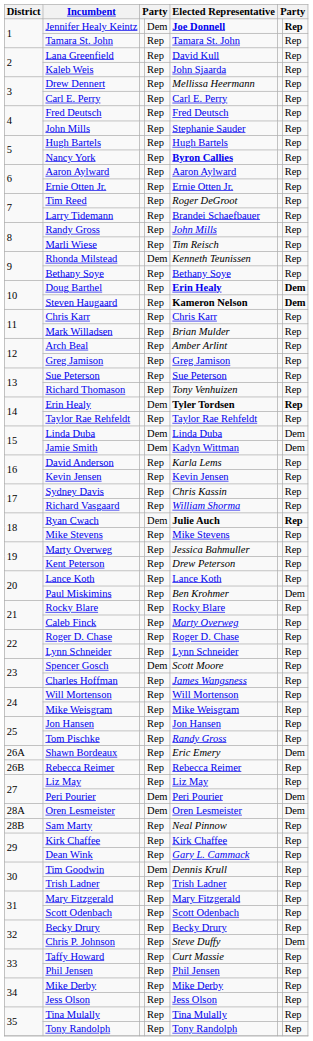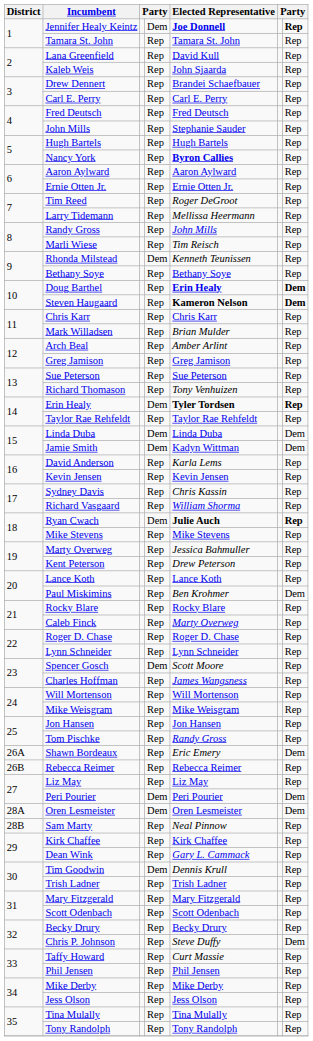(214, 84) Mellissa Heermann -> (216, 84) Brandei Schaefbauer
(216, 215) Brandei Schaefbauer -> (214, 215) Mellissa Heermann
